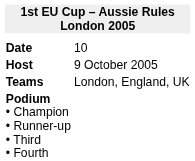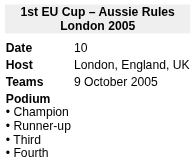(116, 65) 9 October 2005 -> (132, 65) London, England, UK
(132, 82) London, England, UK -> (116, 82) 9 October 2005
